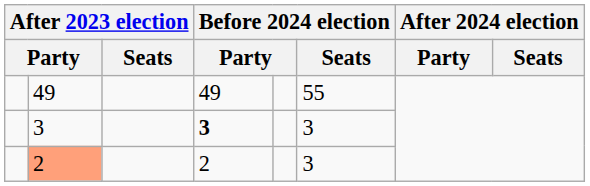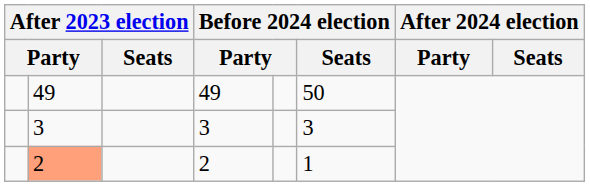(314, 92) 55 -> (314, 92) 50
(204, 127) bold -> (204, 127) normal
(308, 163) 3 -> (308, 163) 1
